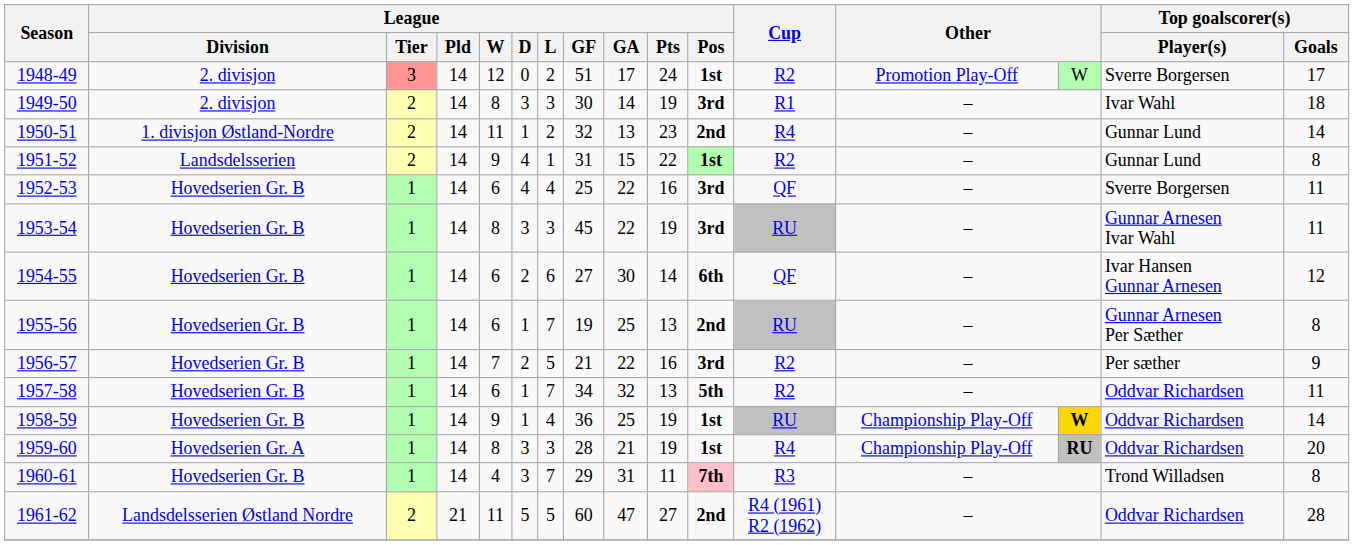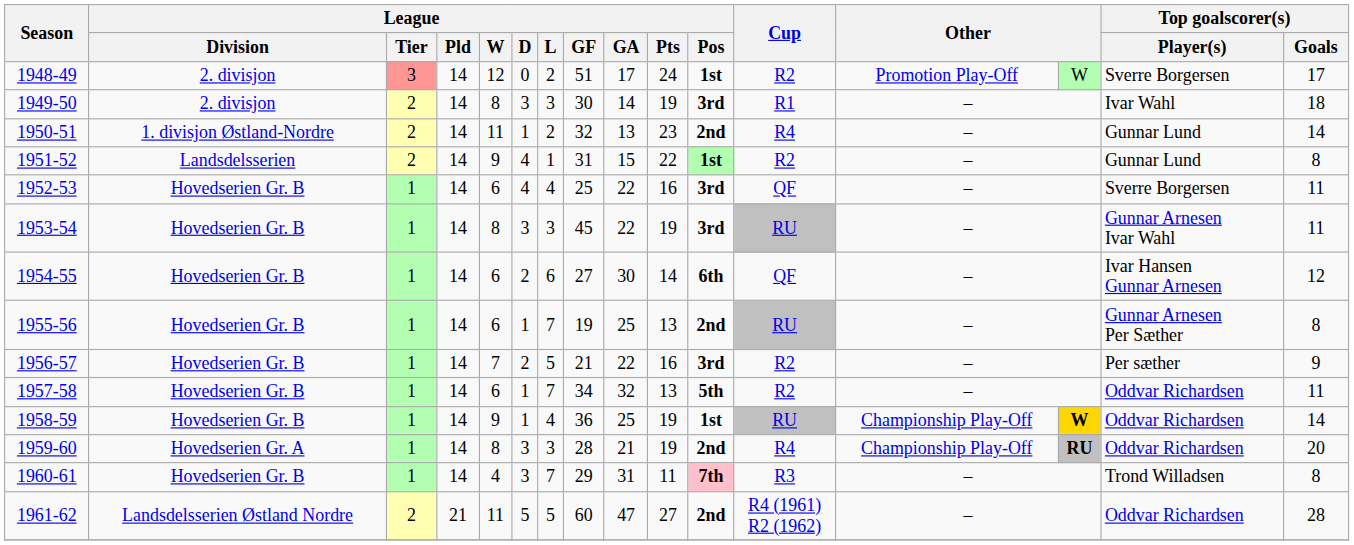(711, 448) 1st -> (711, 448) 2nd
